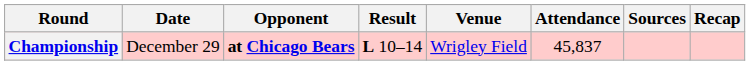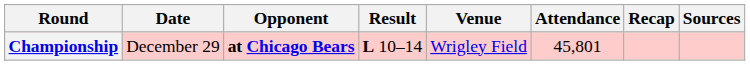columns swapped: (717, 18) <-> (657, 18)
(578, 45) 45,837 -> (578, 45) 45,801
